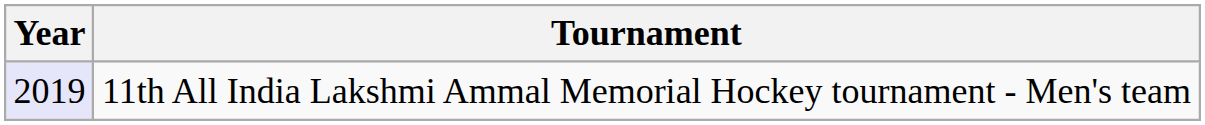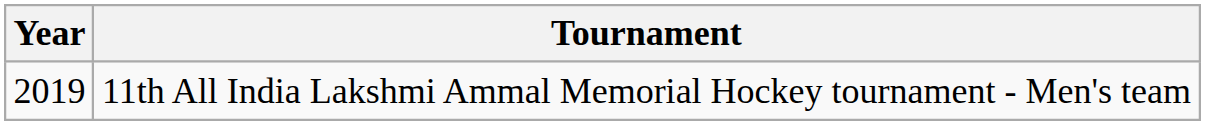(49, 90) lavender background -> (49, 90) no background
